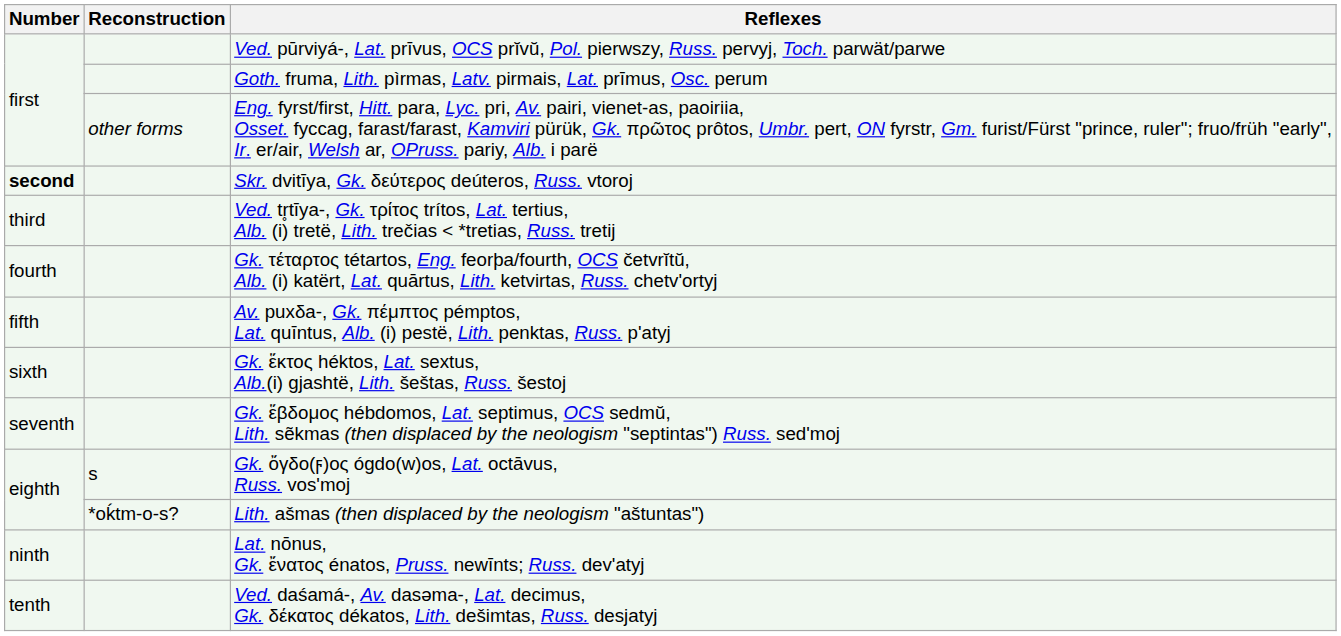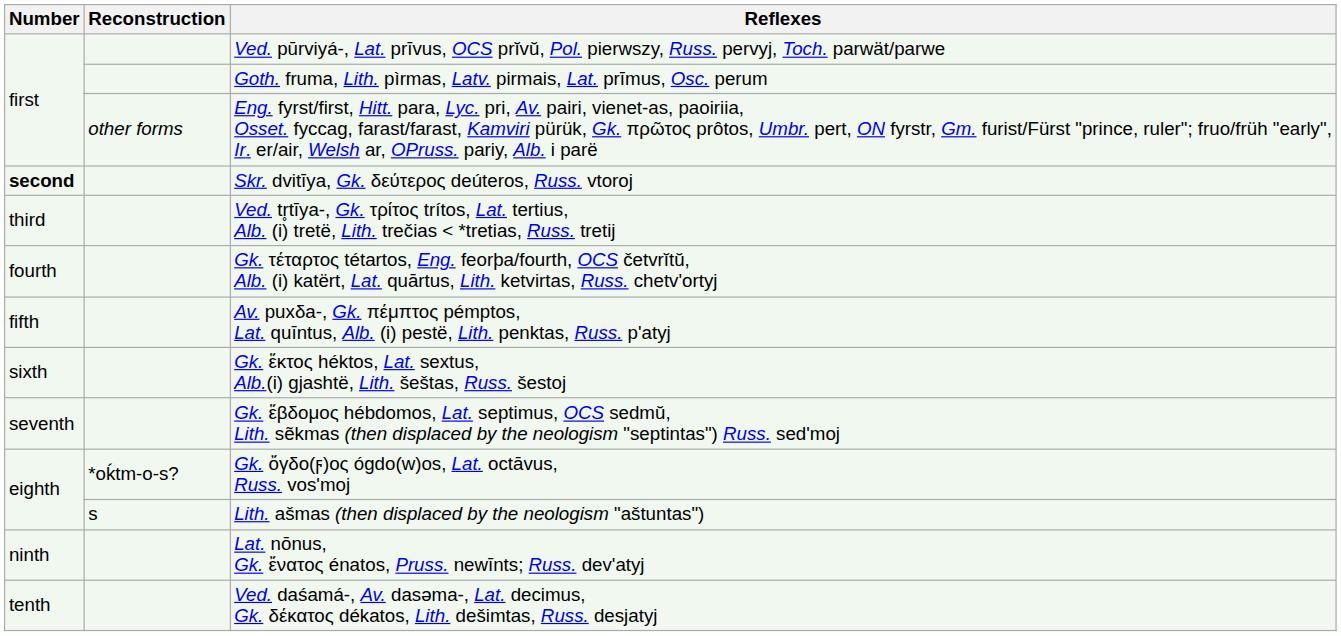(93, 474) s -> (134, 474) *oḱtm-o-s?
(134, 514) *oḱtm-o-s? -> (93, 514) s
